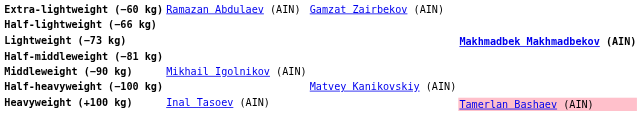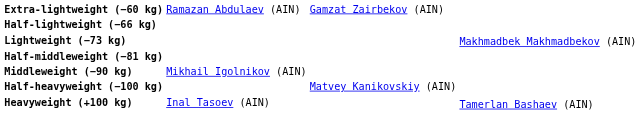(548, 42) bold -> (548, 42) normal
(527, 104) pink background -> (527, 104) no background
